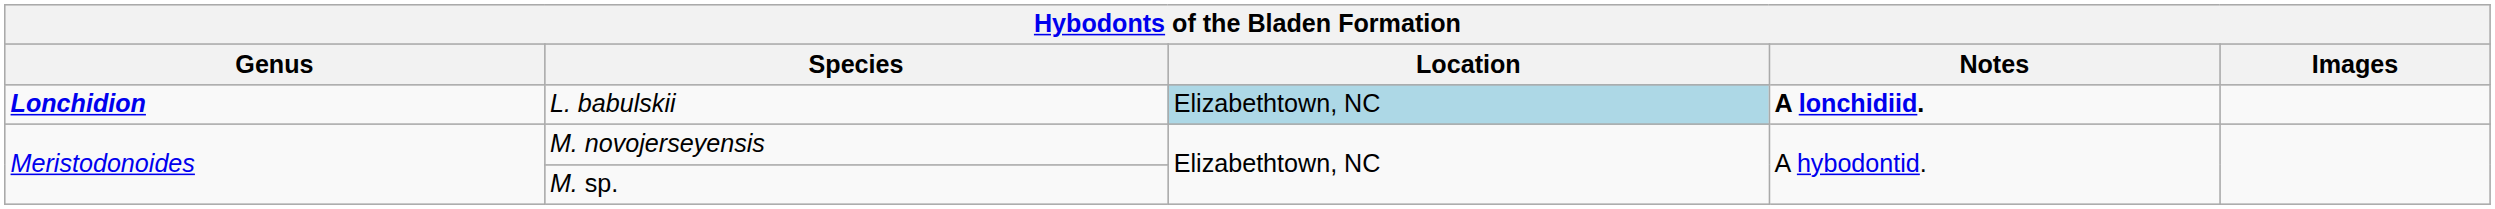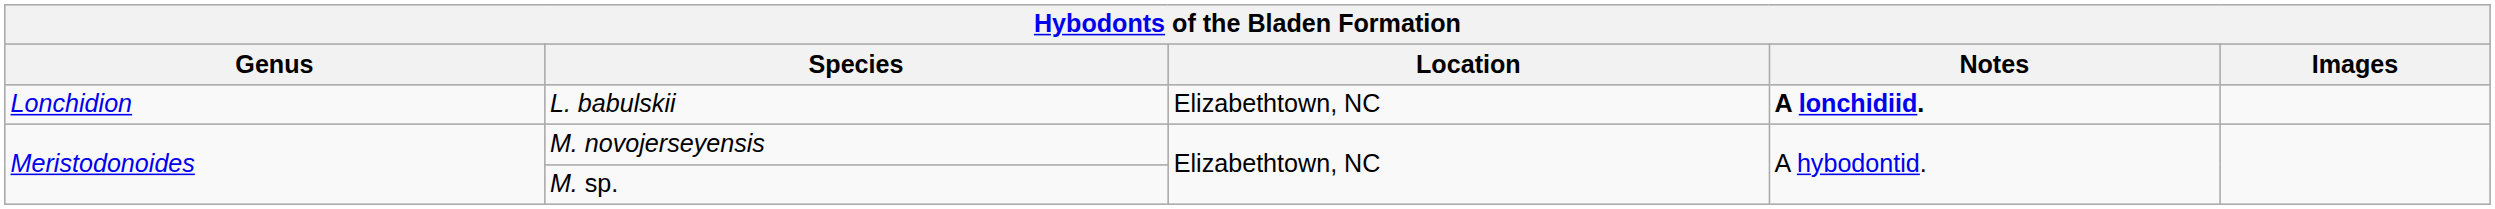(78, 104) bold -> (71, 104) normal
(1277, 104) lightblue background -> (1277, 104) no background
